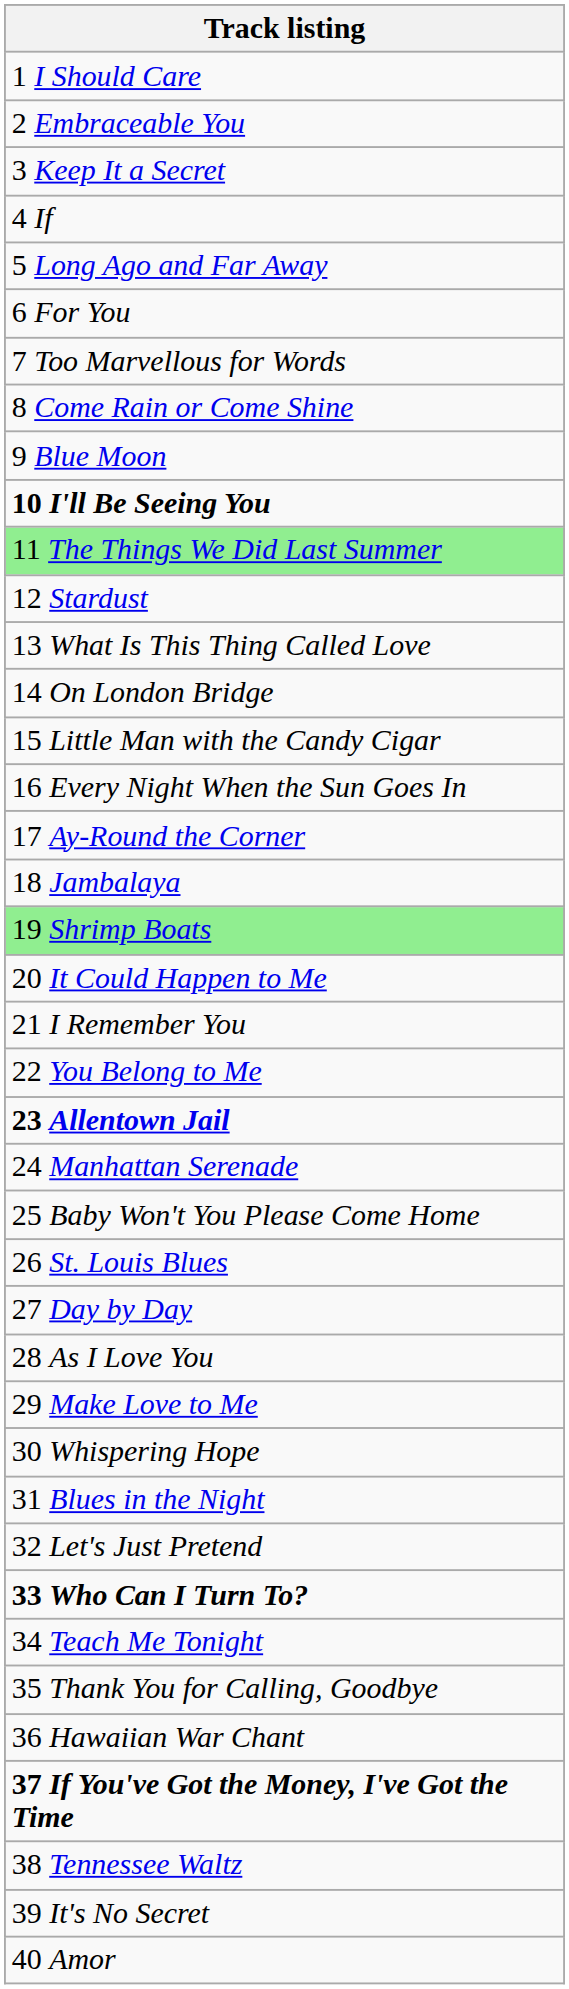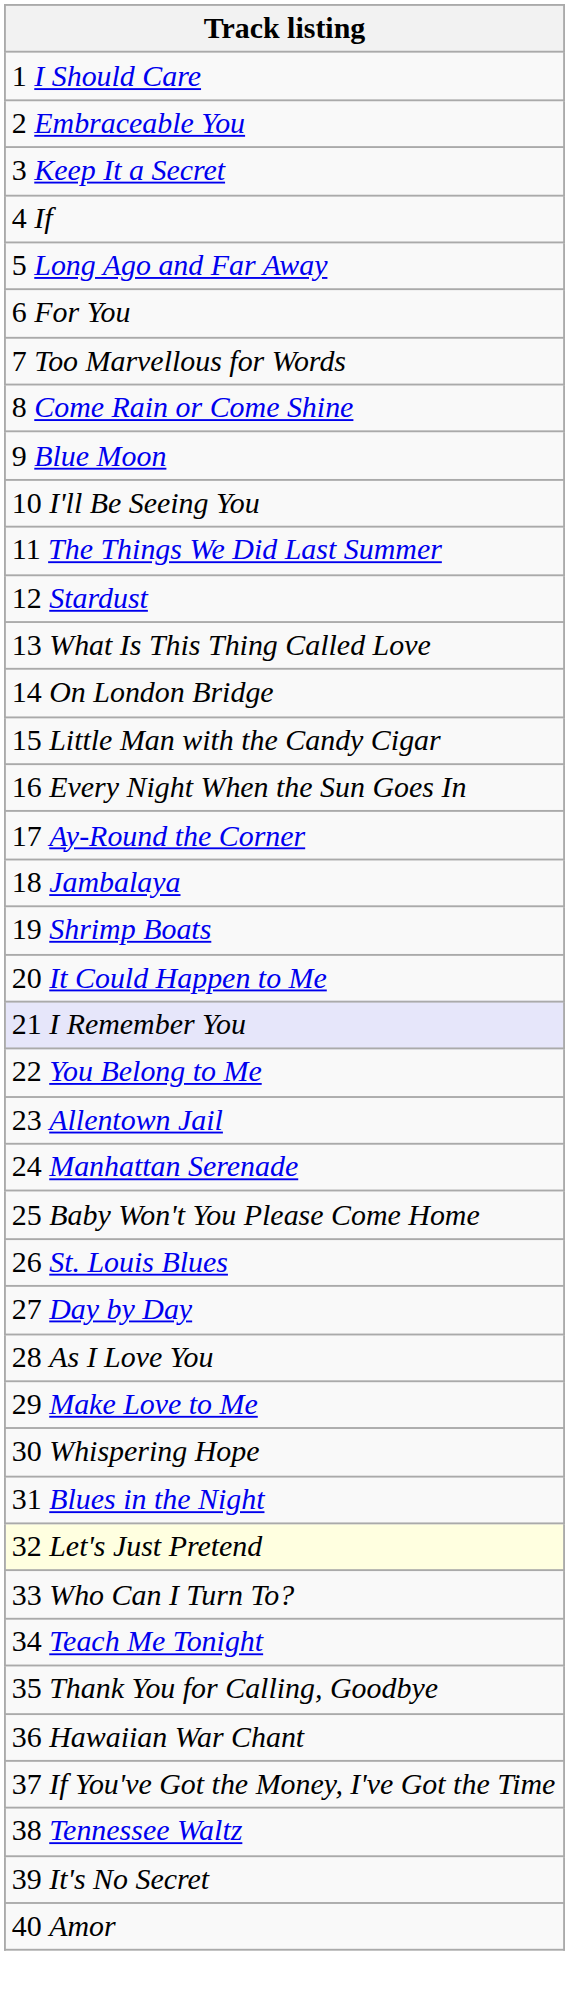(141, 502) bold -> (136, 502) normal
(227, 550) lightgreen background -> (227, 550) no background
(112, 929) lightgreen background -> (112, 929) no background
(129, 1024) no background -> (129, 1024) lavender background
(121, 1119) bold -> (117, 1119) normal
(137, 1546) no background -> (137, 1546) lightyellow background
(160, 1594) bold -> (153, 1594) normal
(260, 1800) bold -> (284, 1783) normal
